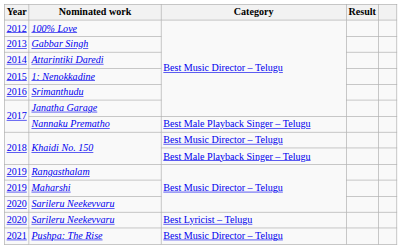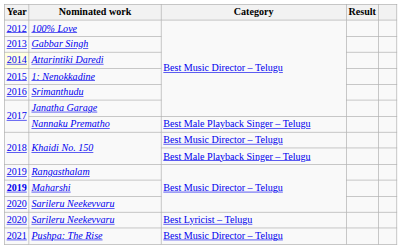(17, 60) no background -> (17, 60) lightyellow background
(17, 188) normal -> (17, 188) bold
